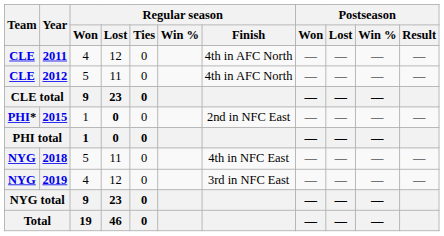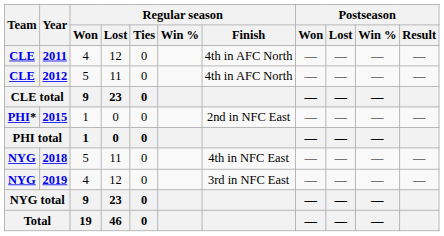(116, 117) bold -> (116, 117) normal
